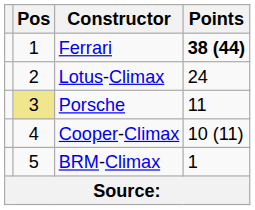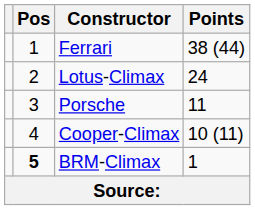(216, 48) bold -> (216, 48) normal
(34, 105) khaki background -> (34, 105) no background
(34, 162) normal -> (34, 162) bold
